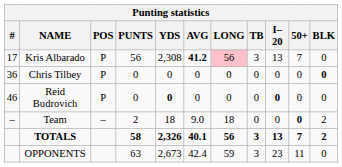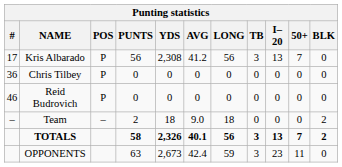(197, 58) bold -> (197, 58) normal
(229, 58) pink background -> (229, 58) no background
(324, 74) bold -> (324, 74) normal
(170, 97) bold -> (170, 97) normal
(277, 97) bold -> (277, 97) normal
(299, 120) bold -> (299, 120) normal
